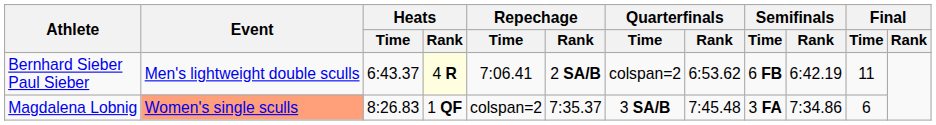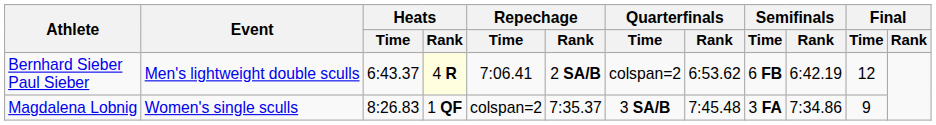(866, 74) 11 -> (866, 74) 12
(221, 108) lightsalmon background -> (221, 108) no background
(866, 108) 6 -> (866, 108) 9
